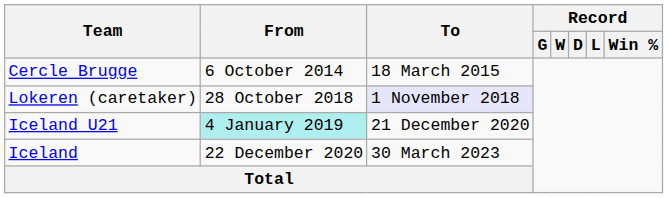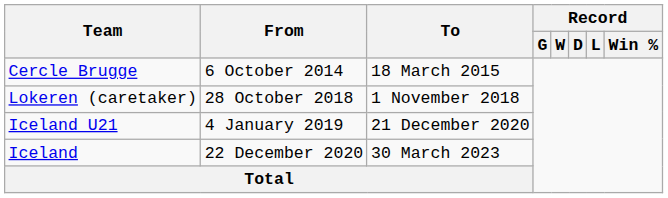(445, 99) lavender background -> (445, 99) no background
(274, 126) paleturquoise background -> (274, 126) no background
